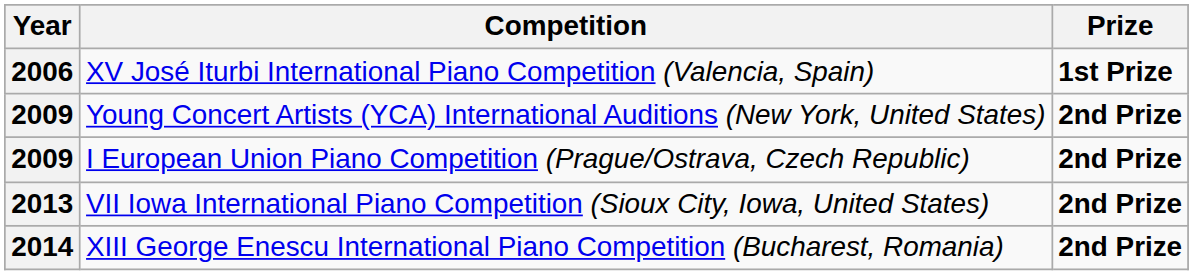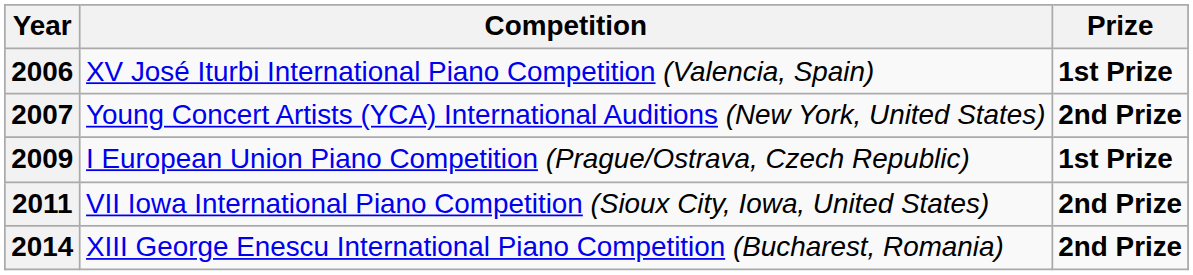(42, 114) 2009 -> (42, 114) 2007
(1120, 159) 2nd Prize -> (1116, 159) 1st Prize
(42, 203) 2013 -> (42, 203) 2011
